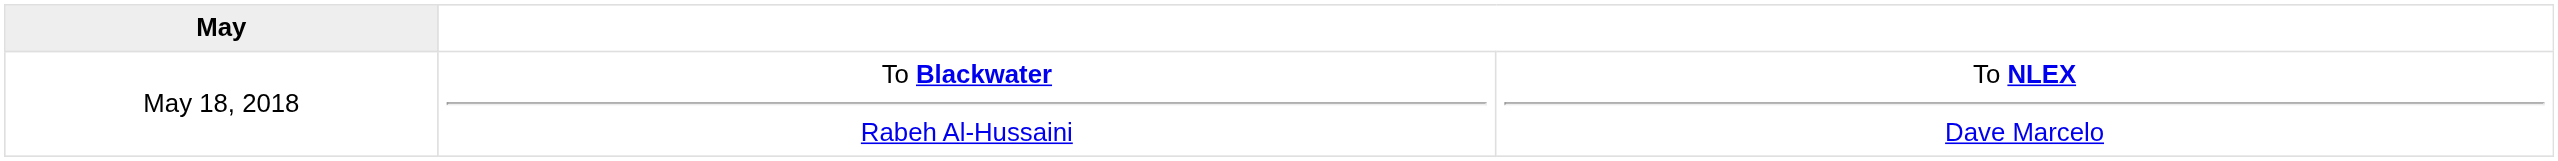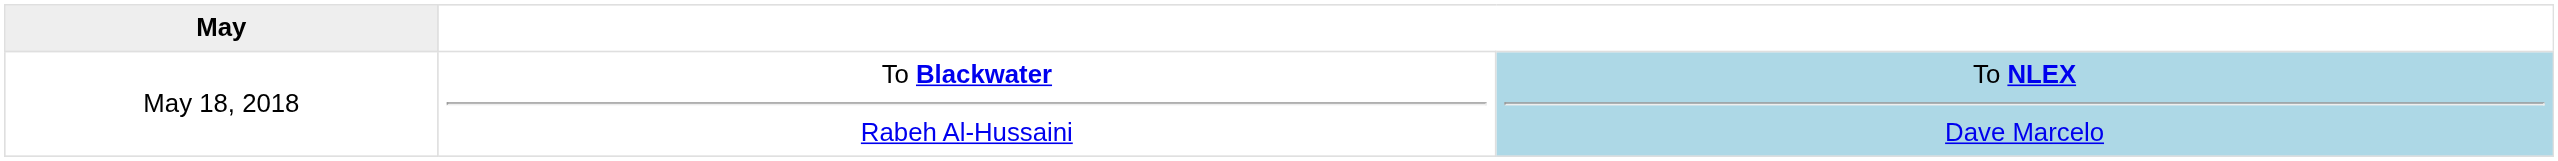(2025, 103) no background -> (2025, 103) lightblue background
